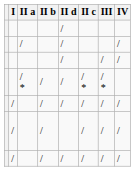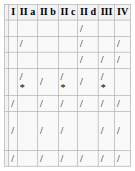columns swapped: (89, 12) <-> (69, 12)
